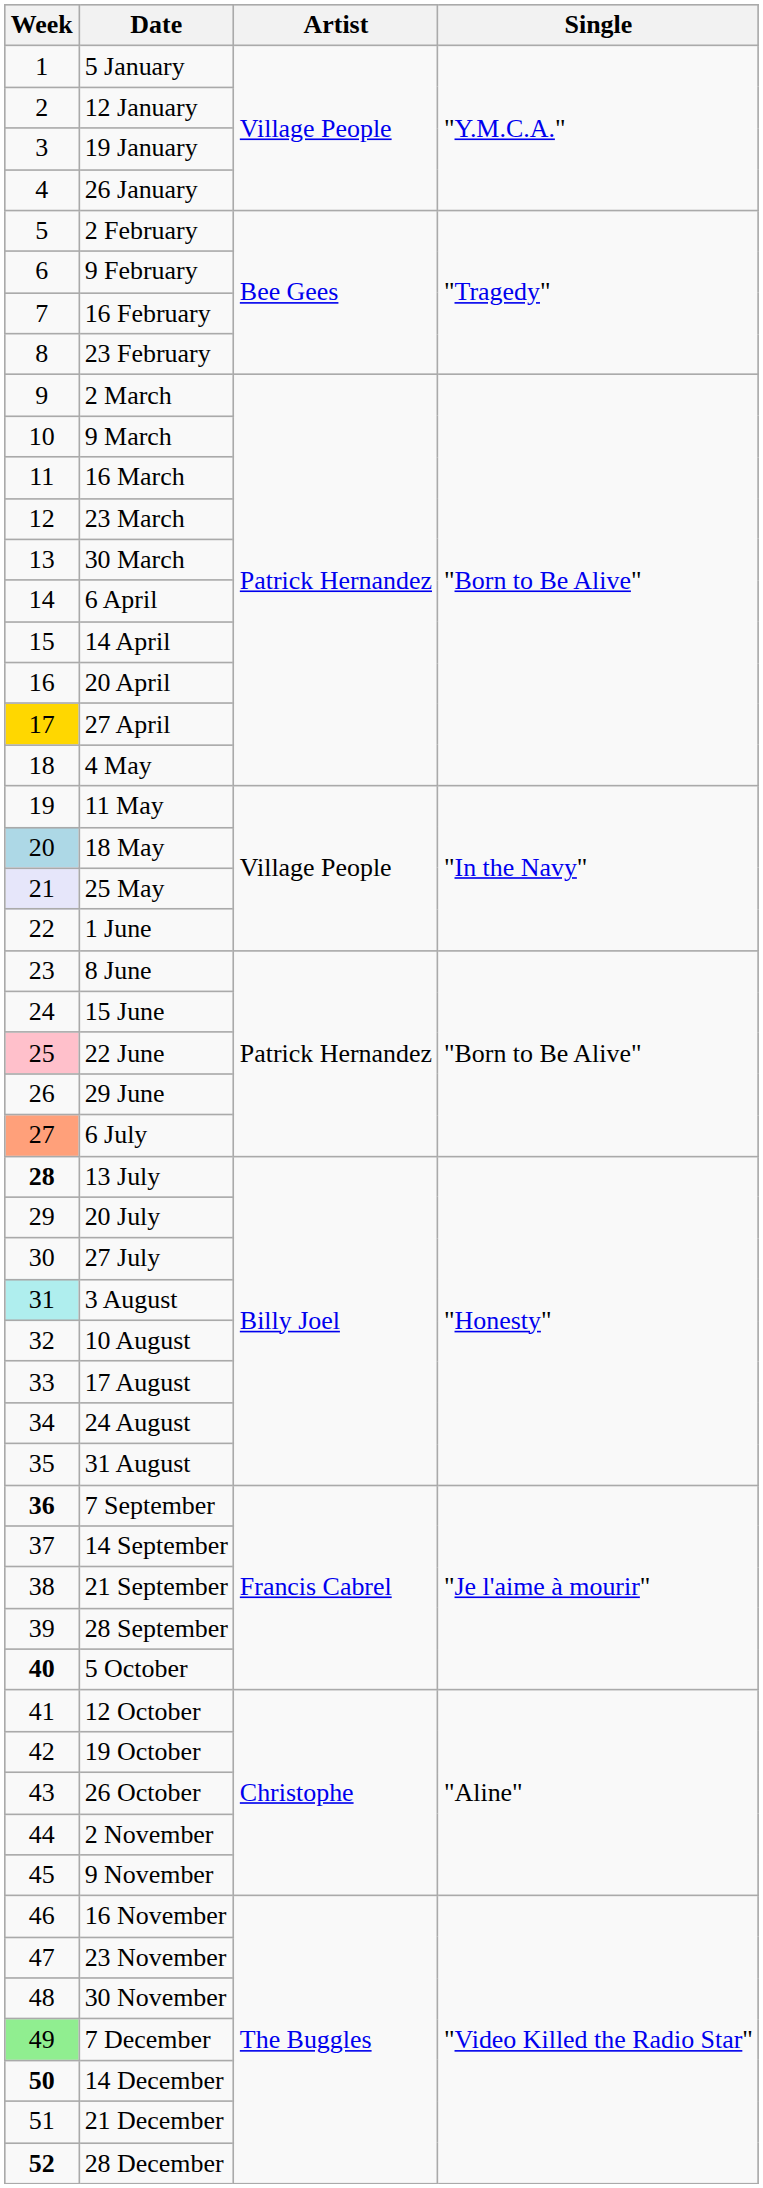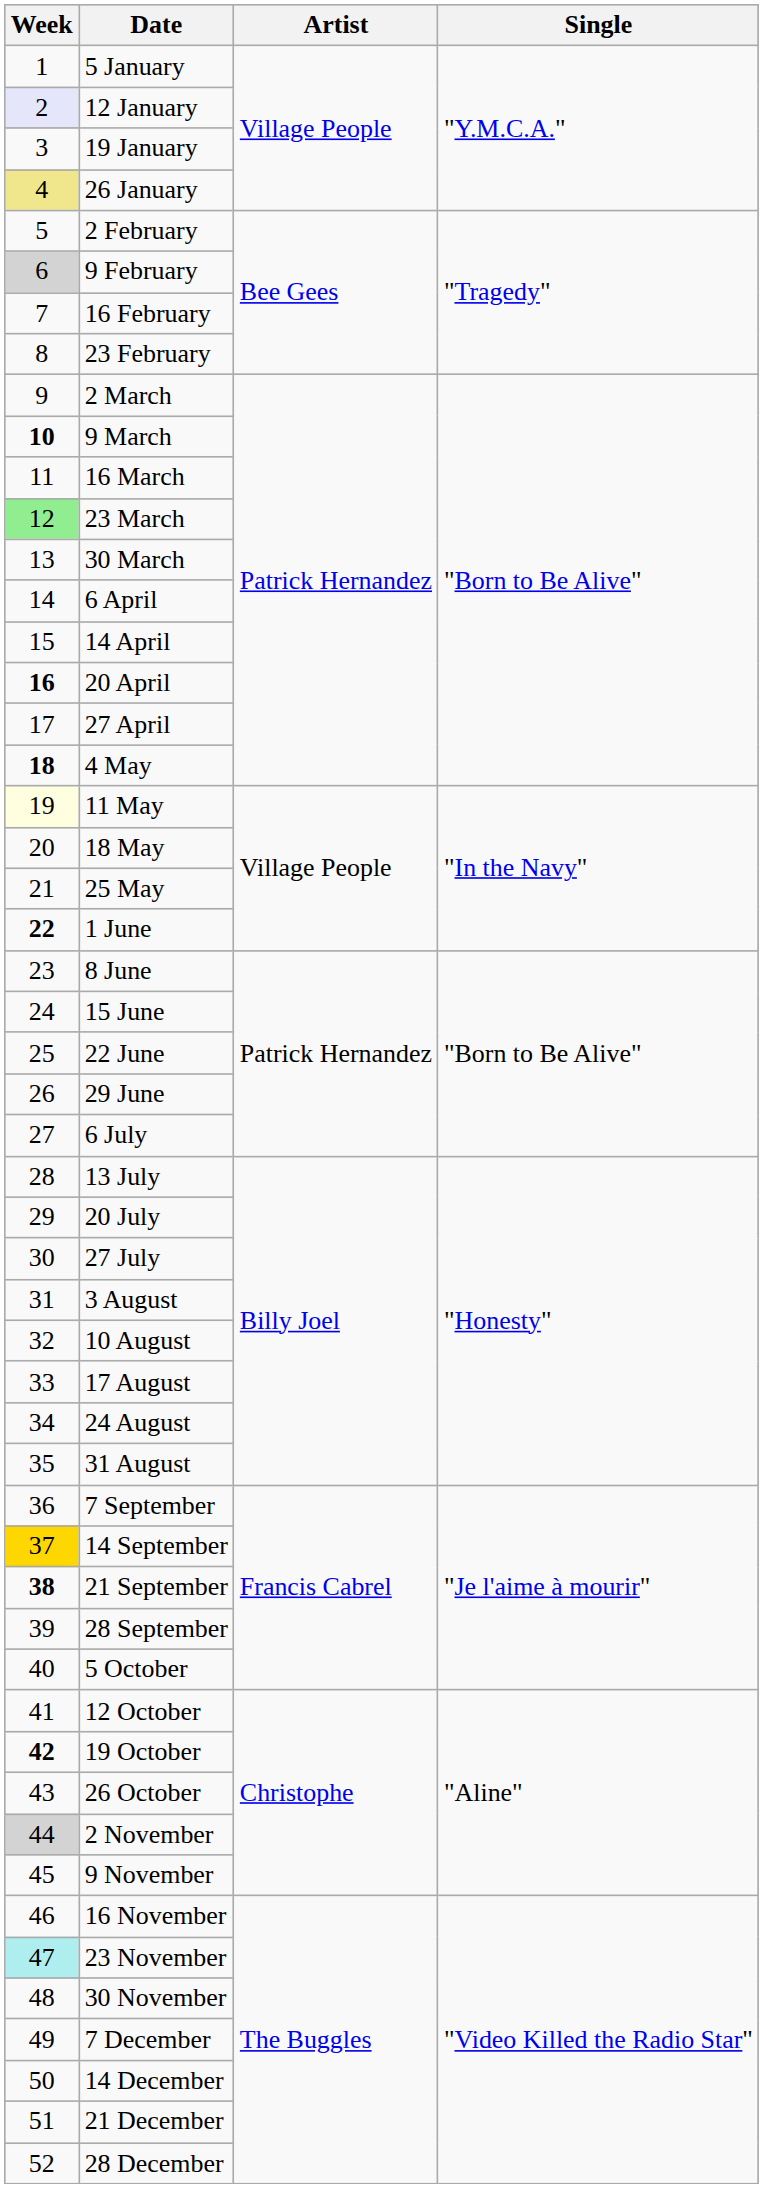(42, 107) no background -> (42, 107) lavender background
(42, 189) no background -> (42, 189) khaki background
(42, 271) no background -> (42, 271) lightgrey background
(42, 436) normal -> (42, 436) bold
(42, 518) no background -> (42, 518) lightgreen background
(42, 682) normal -> (42, 682) bold
(42, 723) gold background -> (42, 723) no background
(42, 764) normal -> (42, 764) bold
(42, 806) no background -> (42, 806) lightyellow background
(42, 847) lightblue background -> (42, 847) no background
(42, 888) lavender background -> (42, 888) no background
(42, 929) normal -> (42, 929) bold
(42, 1052) pink background -> (42, 1052) no background
(42, 1134) lightsalmon background -> (42, 1134) no background
(42, 1176) bold -> (42, 1176) normal
(42, 1299) paleturquoise background -> (42, 1299) no background
(42, 1504) bold -> (42, 1504) normal
(42, 1546) no background -> (42, 1546) gold background
(42, 1587) normal -> (42, 1587) bold
(42, 1669) bold -> (42, 1669) normal
(42, 1751) normal -> (42, 1751) bold
(42, 1833) no background -> (42, 1833) lightgrey background
(42, 1957) no background -> (42, 1957) paleturquoise background
(42, 2039) lightgreen background -> (42, 2039) no background
(42, 2080) bold -> (42, 2080) normal
(42, 2162) bold -> (42, 2162) normal
